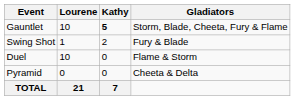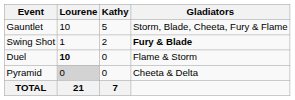(104, 27) bold -> (104, 27) normal
(161, 42) normal -> (163, 42) bold
(65, 57) normal -> (65, 57) bold
(62, 73) no background -> (62, 73) lightgrey background
